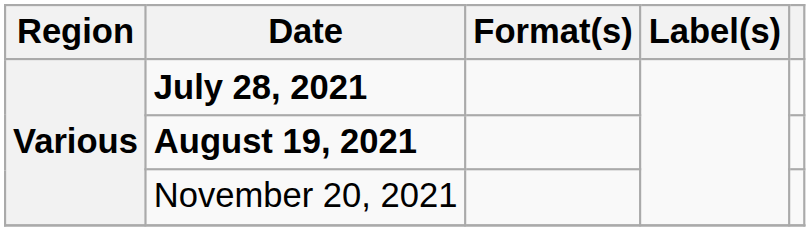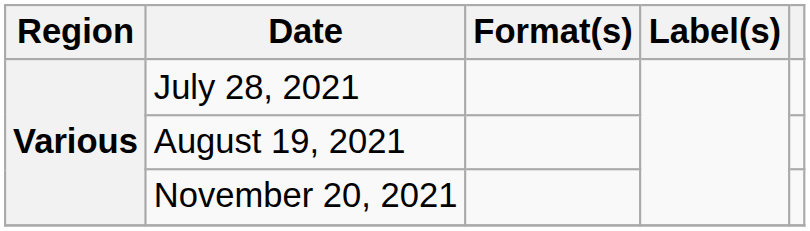(261, 86) bold -> (257, 86) normal
(285, 141) bold -> (280, 141) normal
